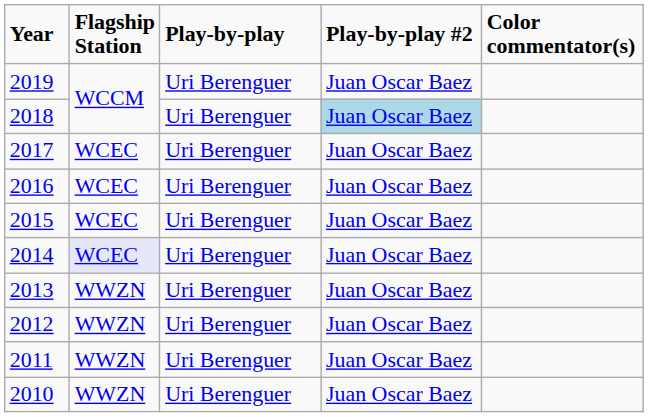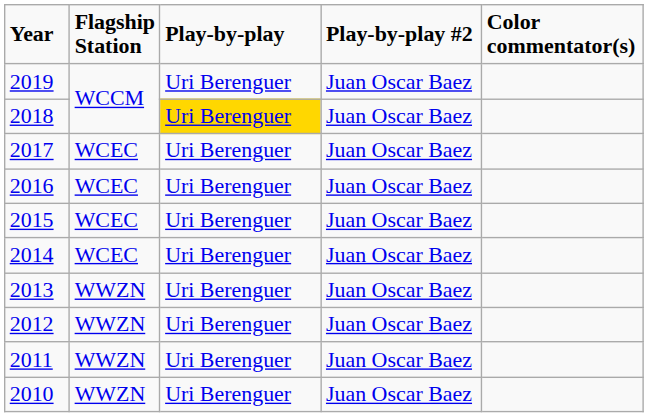(228, 116) no background -> (228, 116) gold background
(399, 116) lightblue background -> (399, 116) no background
(106, 255) lavender background -> (106, 255) no background
